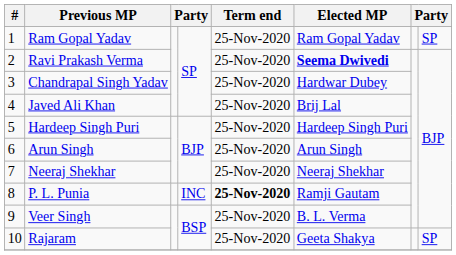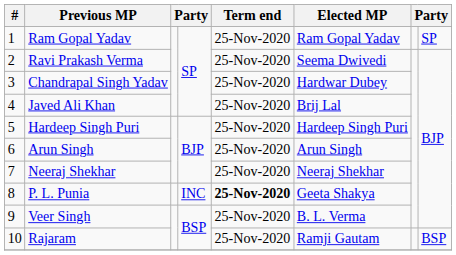(343, 60) bold -> (342, 60) normal
(338, 194) Ramji Gautam -> (336, 194) Geeta Shakya
(336, 238) Geeta Shakya -> (338, 238) Ramji Gautam
(430, 238) SP -> (434, 238) BSP
